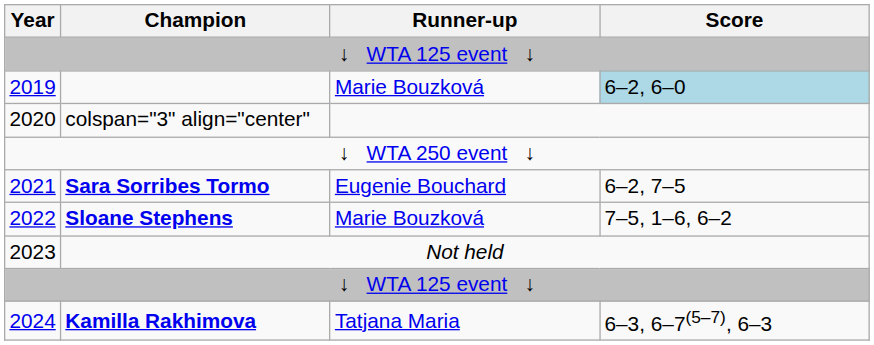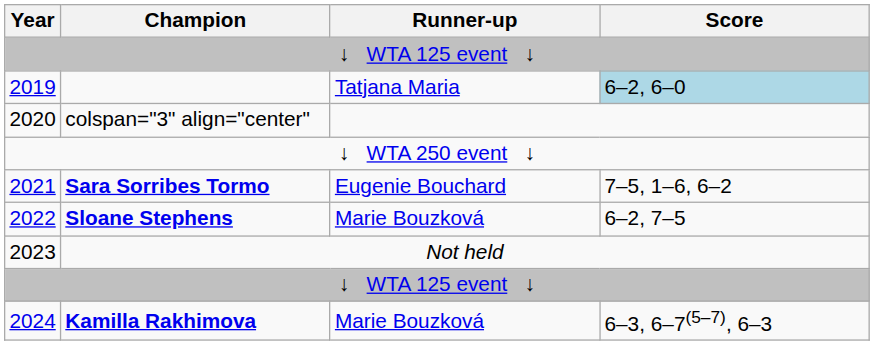(409, 86) Marie Bouzková -> (397, 86) Tatjana Maria
(645, 185) 6–2, 7–5 -> (668, 185) 7–5, 1–6, 6–2
(668, 218) 7–5, 1–6, 6–2 -> (645, 218) 6–2, 7–5
(397, 320) Tatjana Maria -> (409, 320) Marie Bouzková
